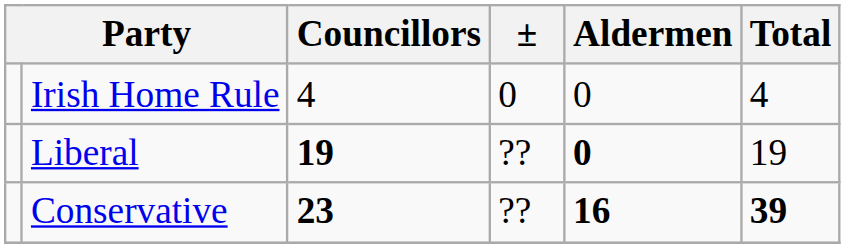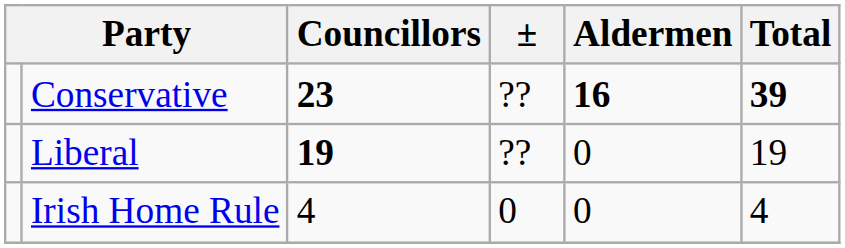rows swapped: (129, 211) <-> (155, 93)
(582, 152) bold -> (582, 152) normal
